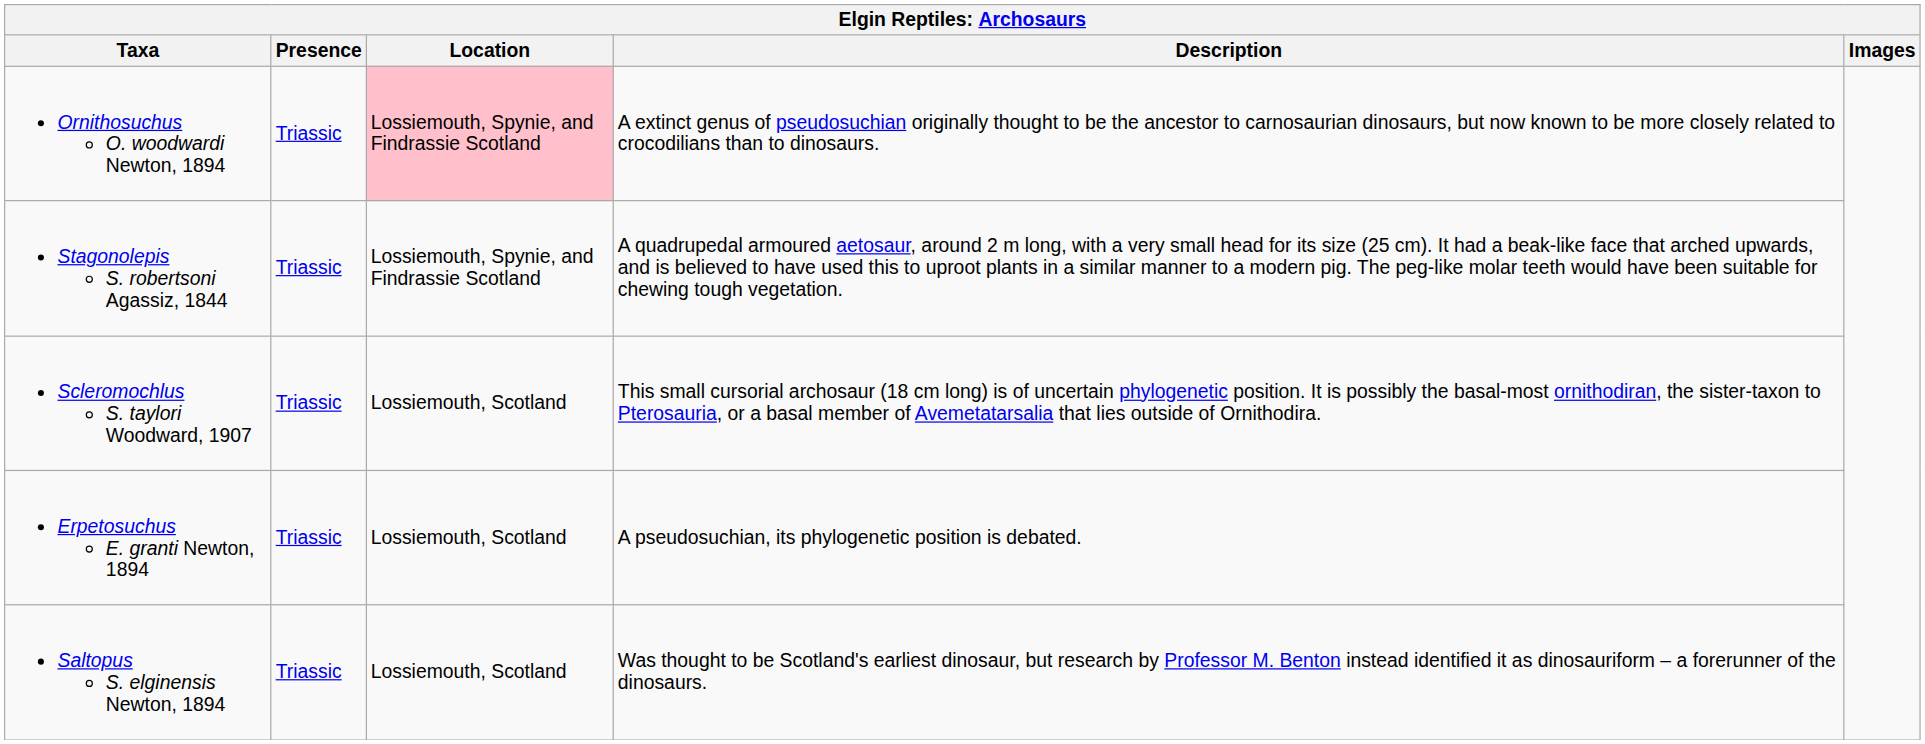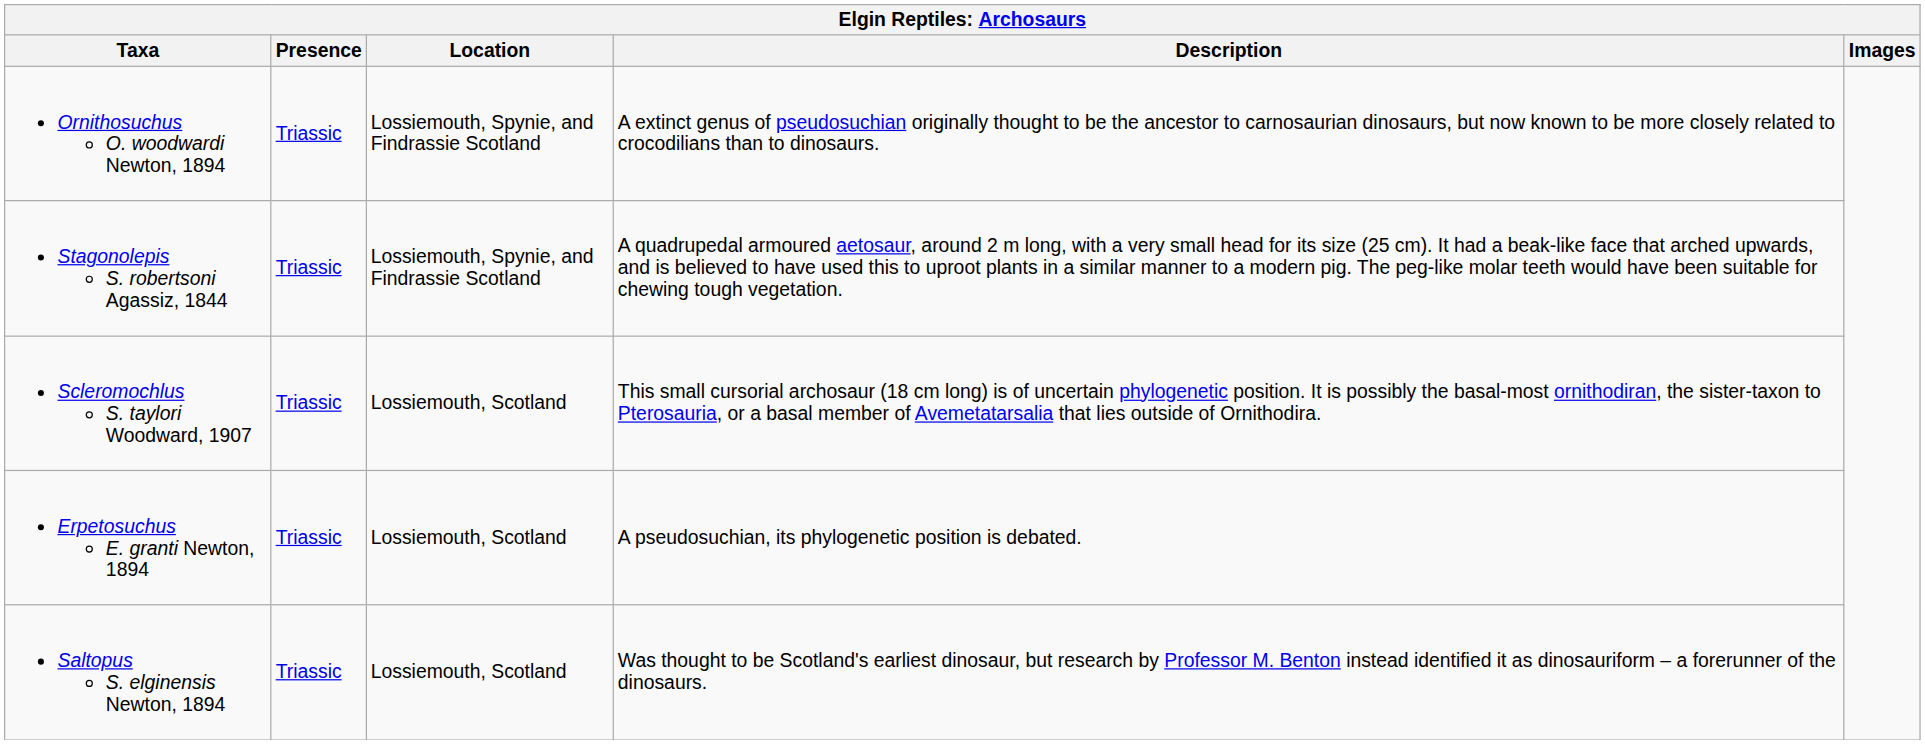(482, 133) pink background -> (482, 133) no background
